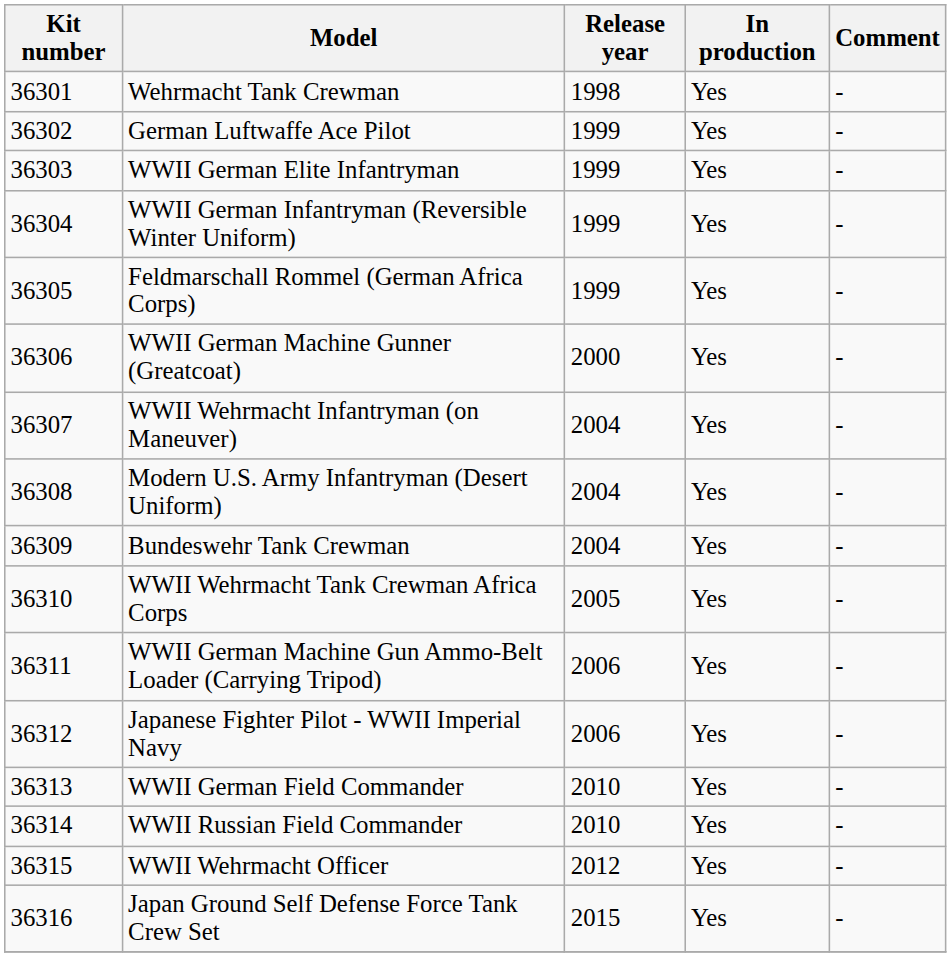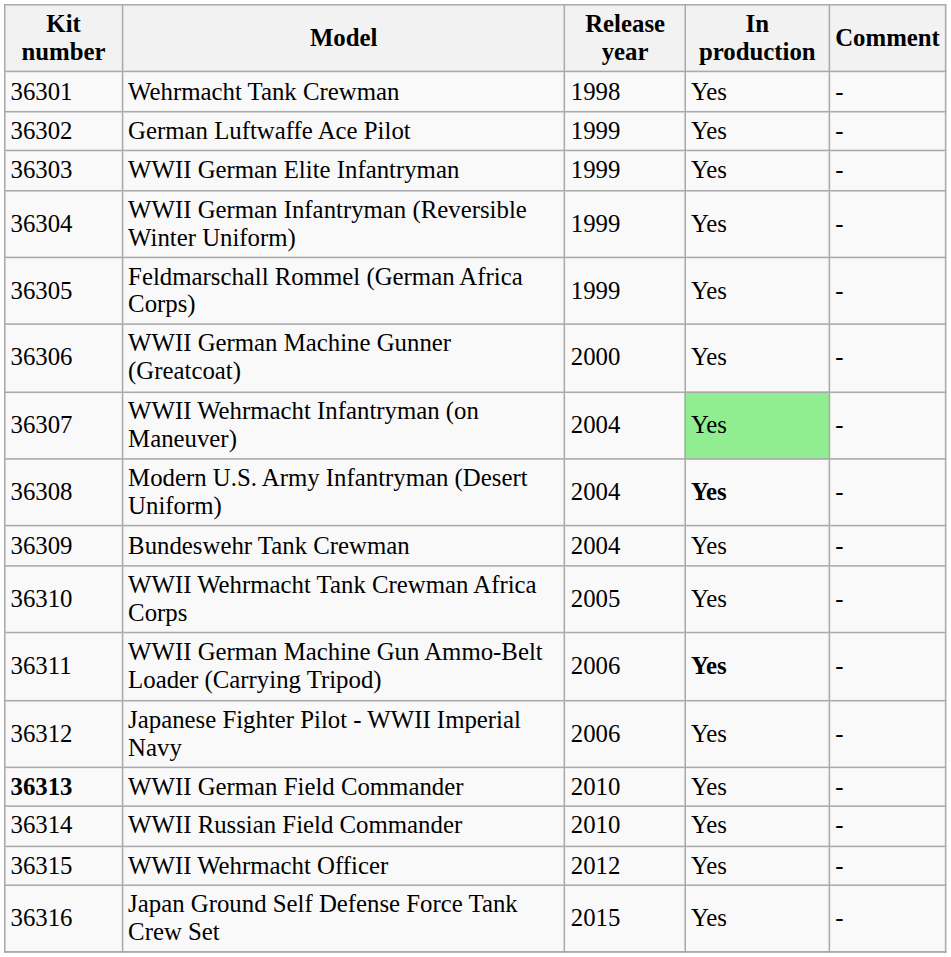(709, 425) no background -> (709, 425) lightgreen background
(709, 492) normal -> (709, 492) bold
(709, 666) normal -> (709, 666) bold
(41, 786) normal -> (41, 786) bold
